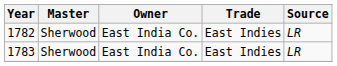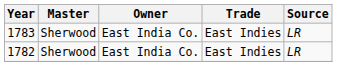rows swapped: (21, 33) <-> (21, 52)
